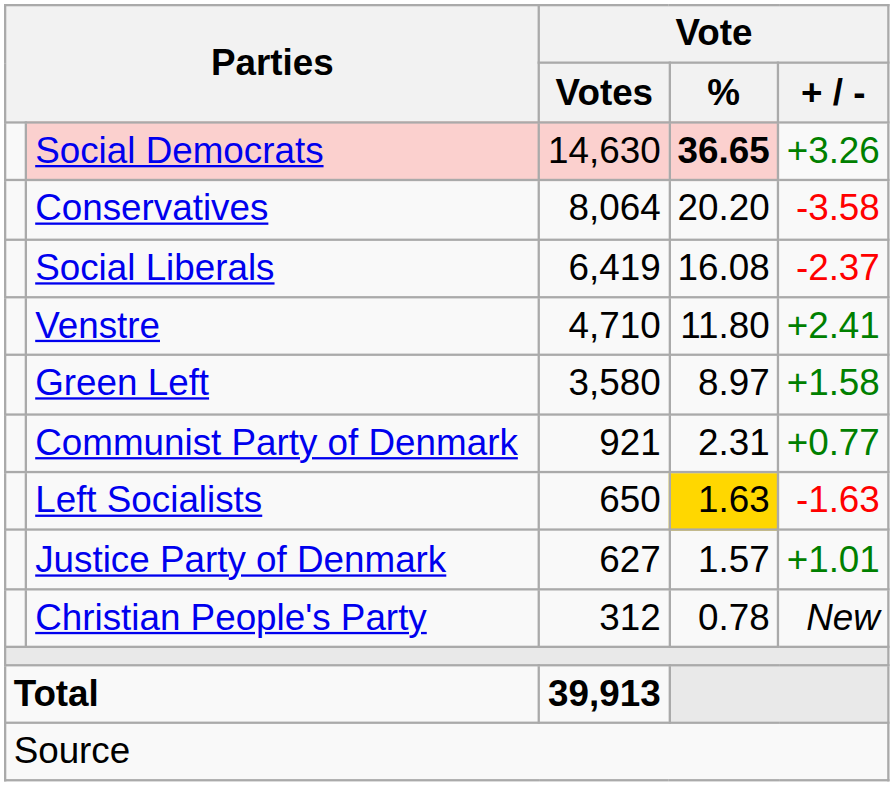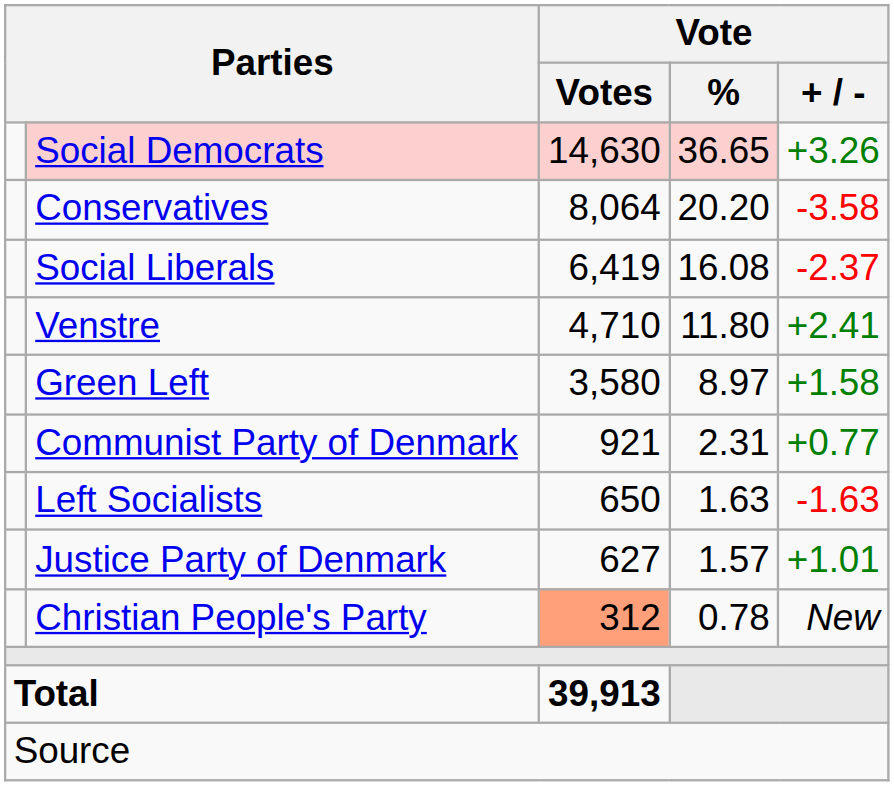(724, 150) bold -> (724, 150) normal
(734, 500) gold background -> (734, 500) no background
(630, 617) no background -> (630, 617) lightsalmon background
